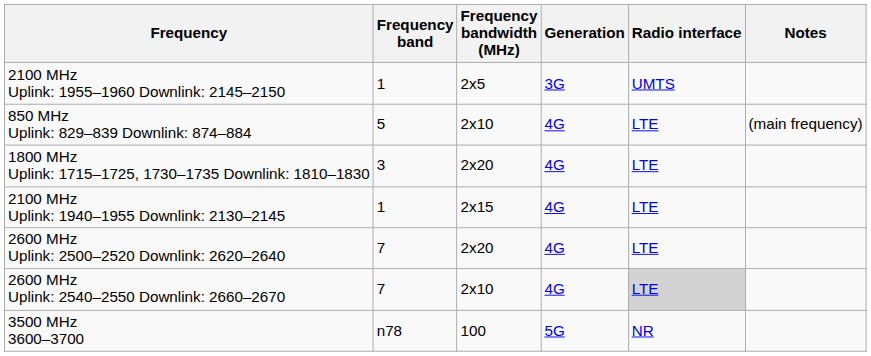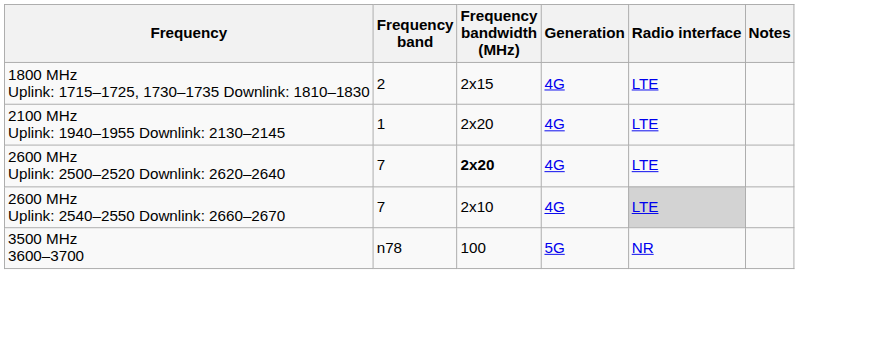- row: (147, 83)
- row: (130, 124)
(381, 165) 3 -> (381, 83) 2
(477, 165) 2x20 -> (477, 83) 2x15
(477, 207) 2x15 -> (477, 124) 2x20
(477, 248) normal -> (477, 165) bold
